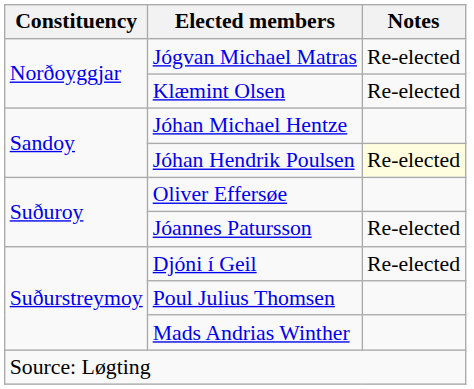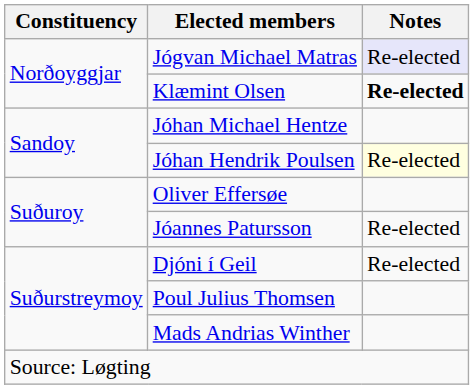(414, 56) no background -> (414, 56) lavender background
(414, 90) normal -> (415, 90) bold
